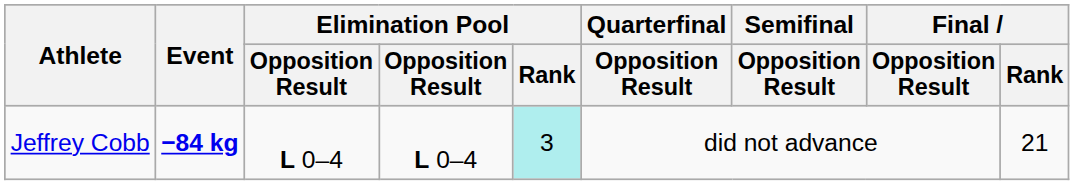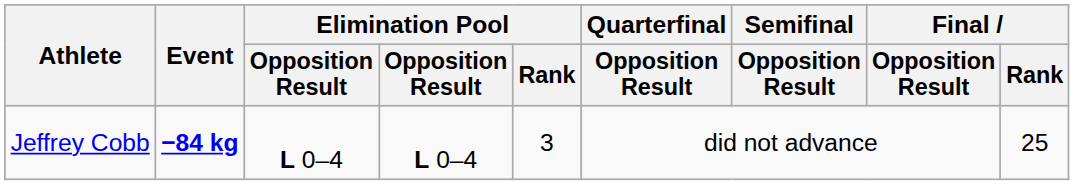(547, 143) paleturquoise background -> (547, 143) no background
(1035, 143) 21 -> (1035, 143) 25
